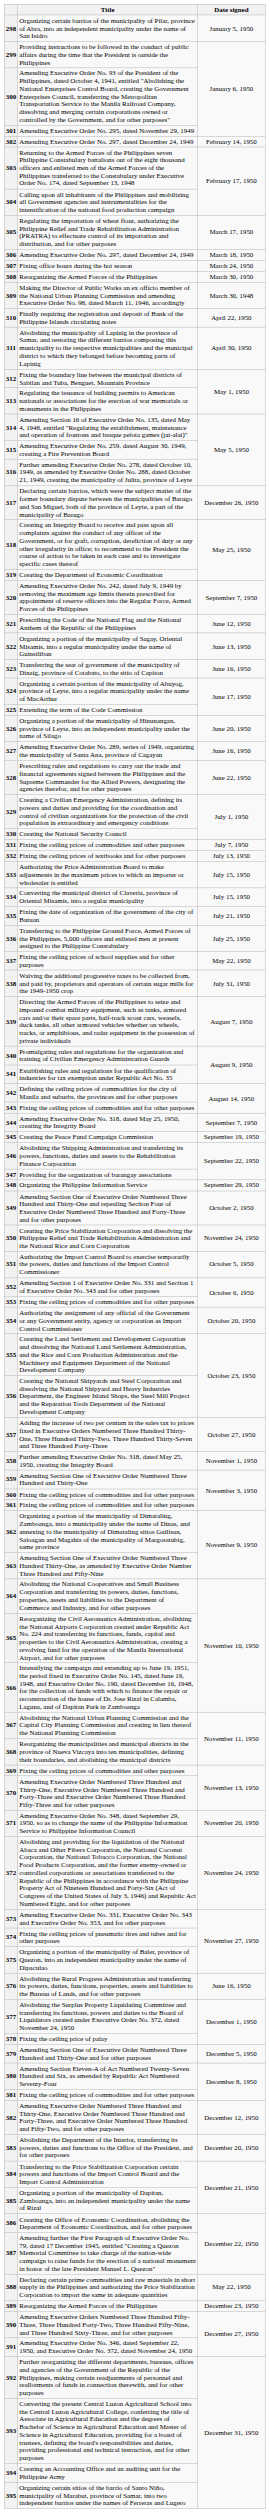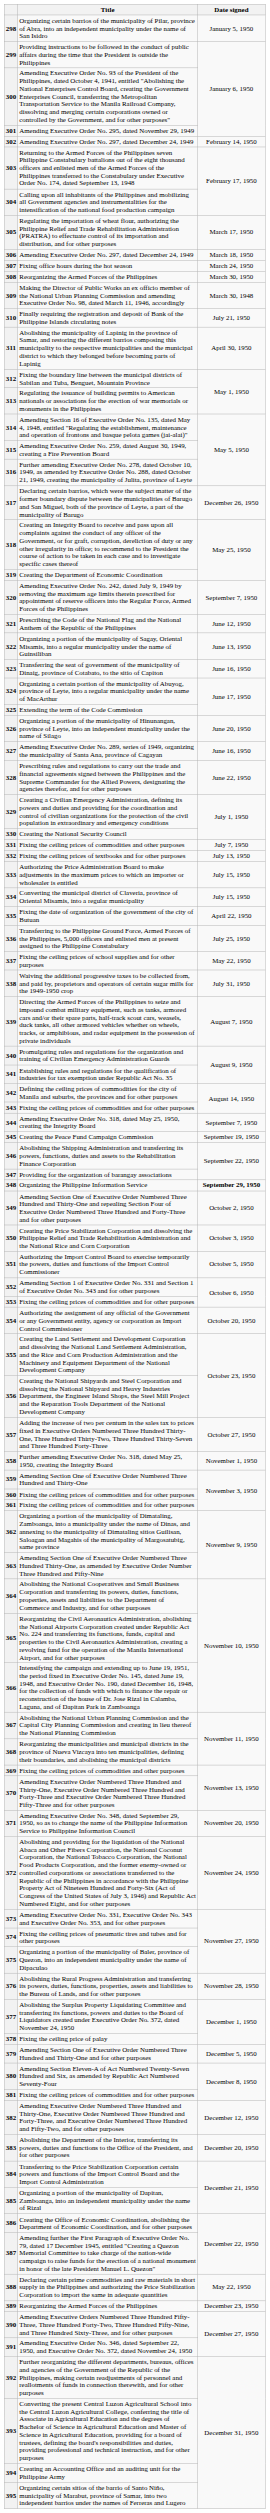(231, 318) April 22, 1950 -> (231, 318) July 21, 1950
(231, 916) July 21, 1950 -> (231, 916) April 22, 1950
(231, 1185) normal -> (231, 1185) bold
(231, 1238) November 24, 1950 -> (231, 1238) October 3, 1950
(231, 1986) June 16, 1950 -> (231, 1986) November 28, 1950
